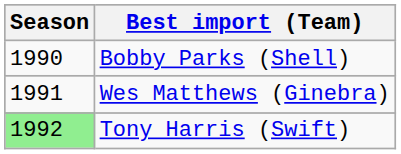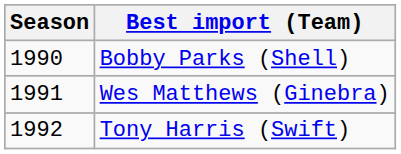(36, 130) lightgreen background -> (36, 130) no background
